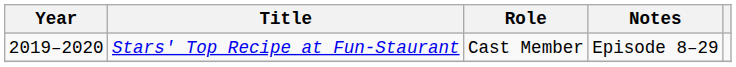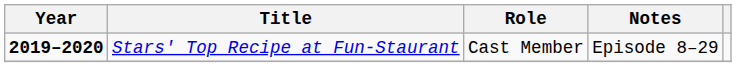(56, 48) normal -> (56, 48) bold
